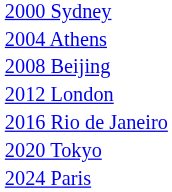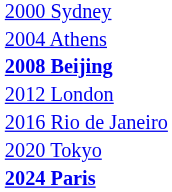(58, 66) normal -> (59, 66) bold
(48, 178) normal -> (50, 178) bold
